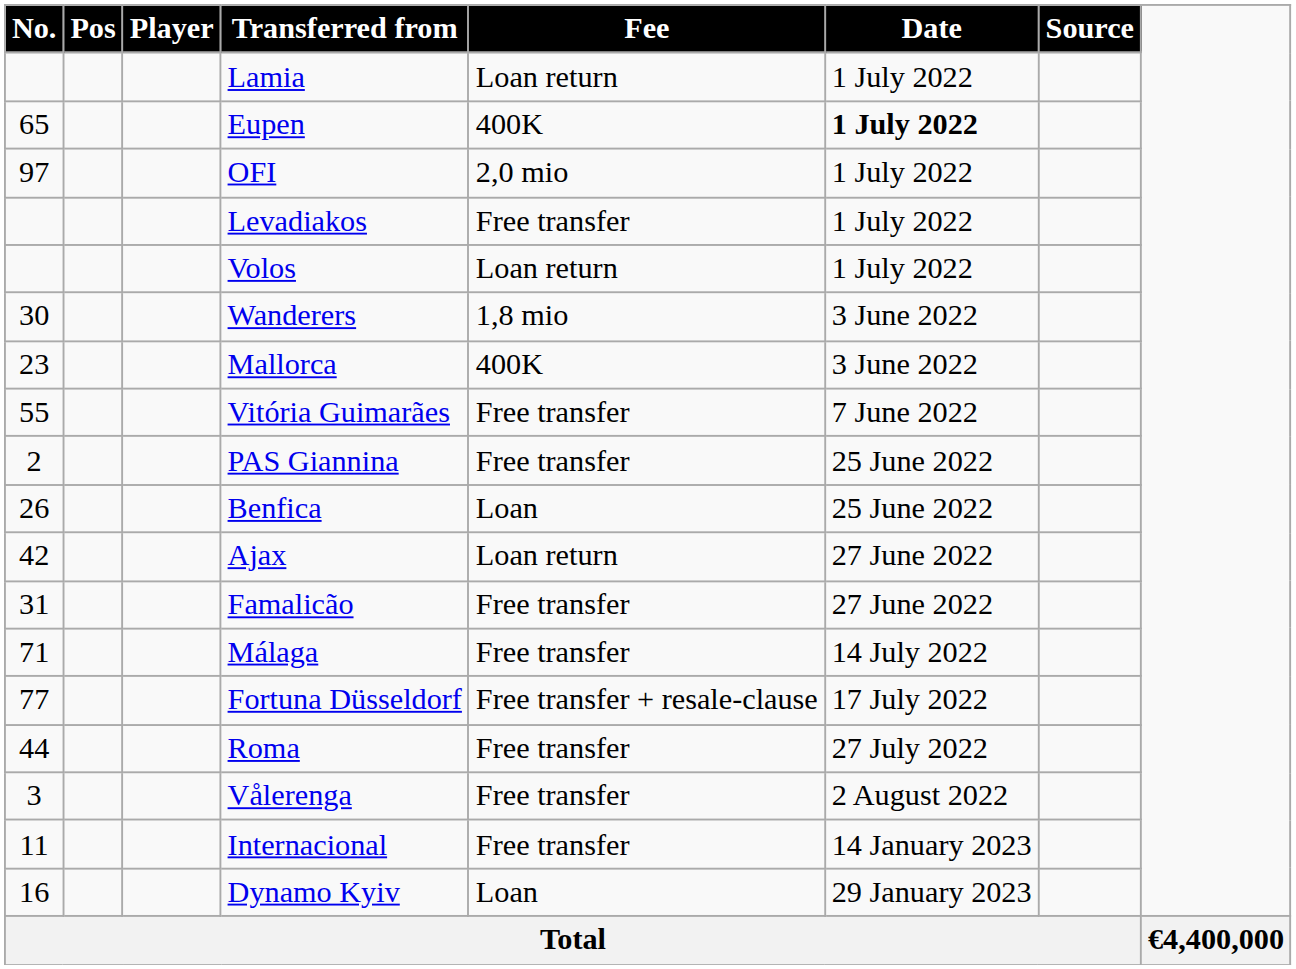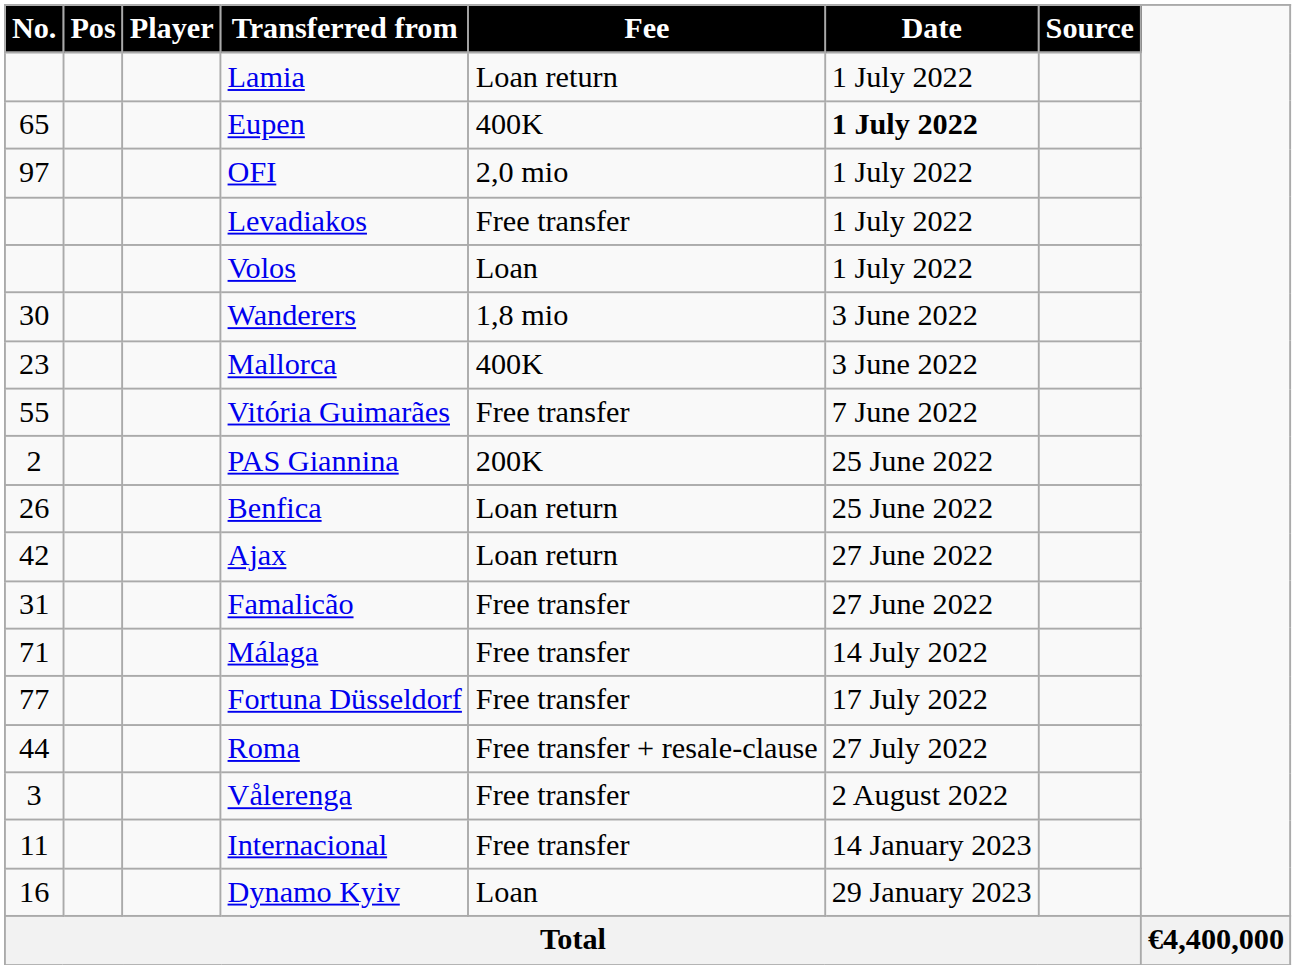(547, 268) Loan return -> (507, 268) Loan
(553, 460) Free transfer -> (509, 460) 200K
(507, 508) Loan -> (547, 508) Loan return
(647, 699) Free transfer + resale-clause -> (553, 699) Free transfer
(553, 747) Free transfer -> (647, 747) Free transfer + resale-clause
